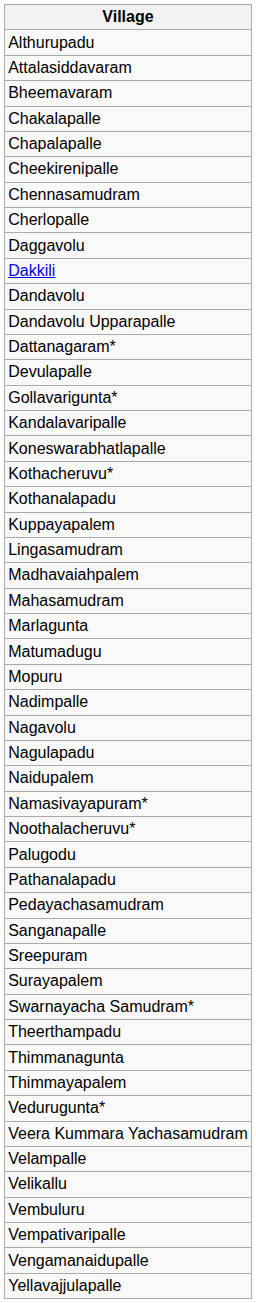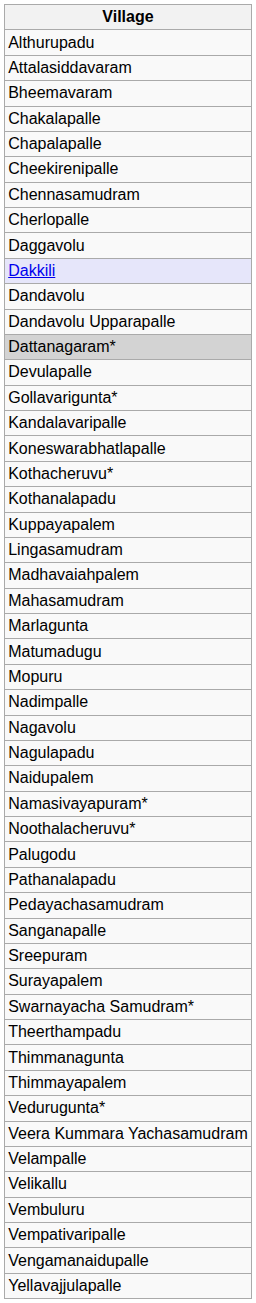(32, 270) no background -> (32, 270) lavender background
(62, 347) no background -> (62, 347) lightgrey background
